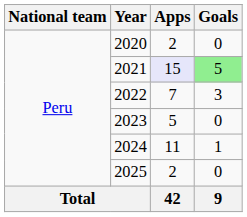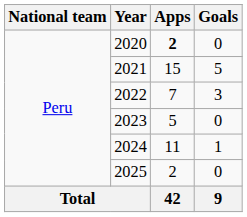(172, 43) normal -> (172, 43) bold
(172, 69) lavender background -> (172, 69) no background
(218, 69) lightgreen background -> (218, 69) no background
